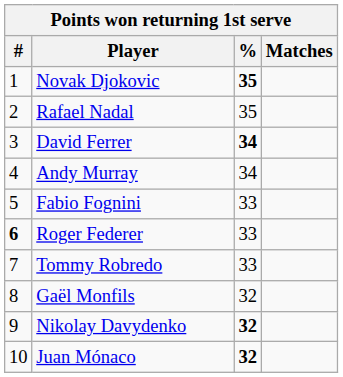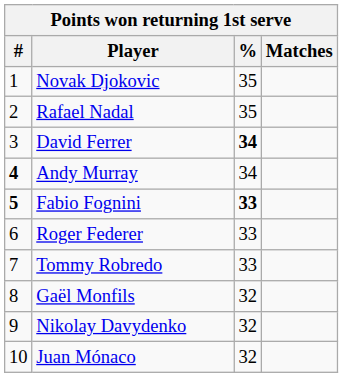(248, 81) bold -> (248, 81) normal
(14, 173) normal -> (14, 173) bold
(14, 204) normal -> (14, 204) bold
(248, 204) normal -> (248, 204) bold
(14, 234) bold -> (14, 234) normal
(248, 326) bold -> (248, 326) normal
(248, 357) bold -> (248, 357) normal
